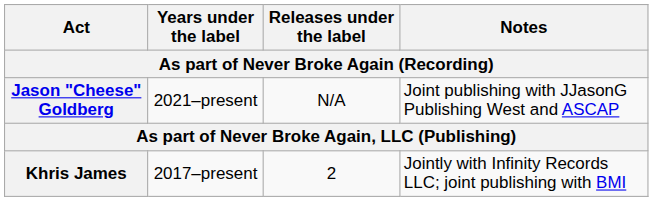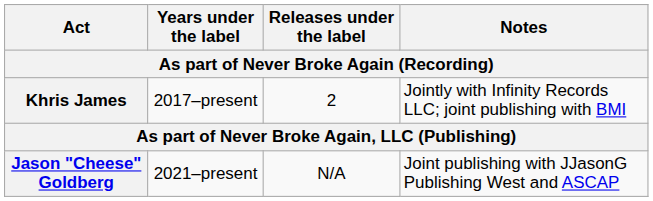rows swapped: (76, 173) <-> (76, 100)
